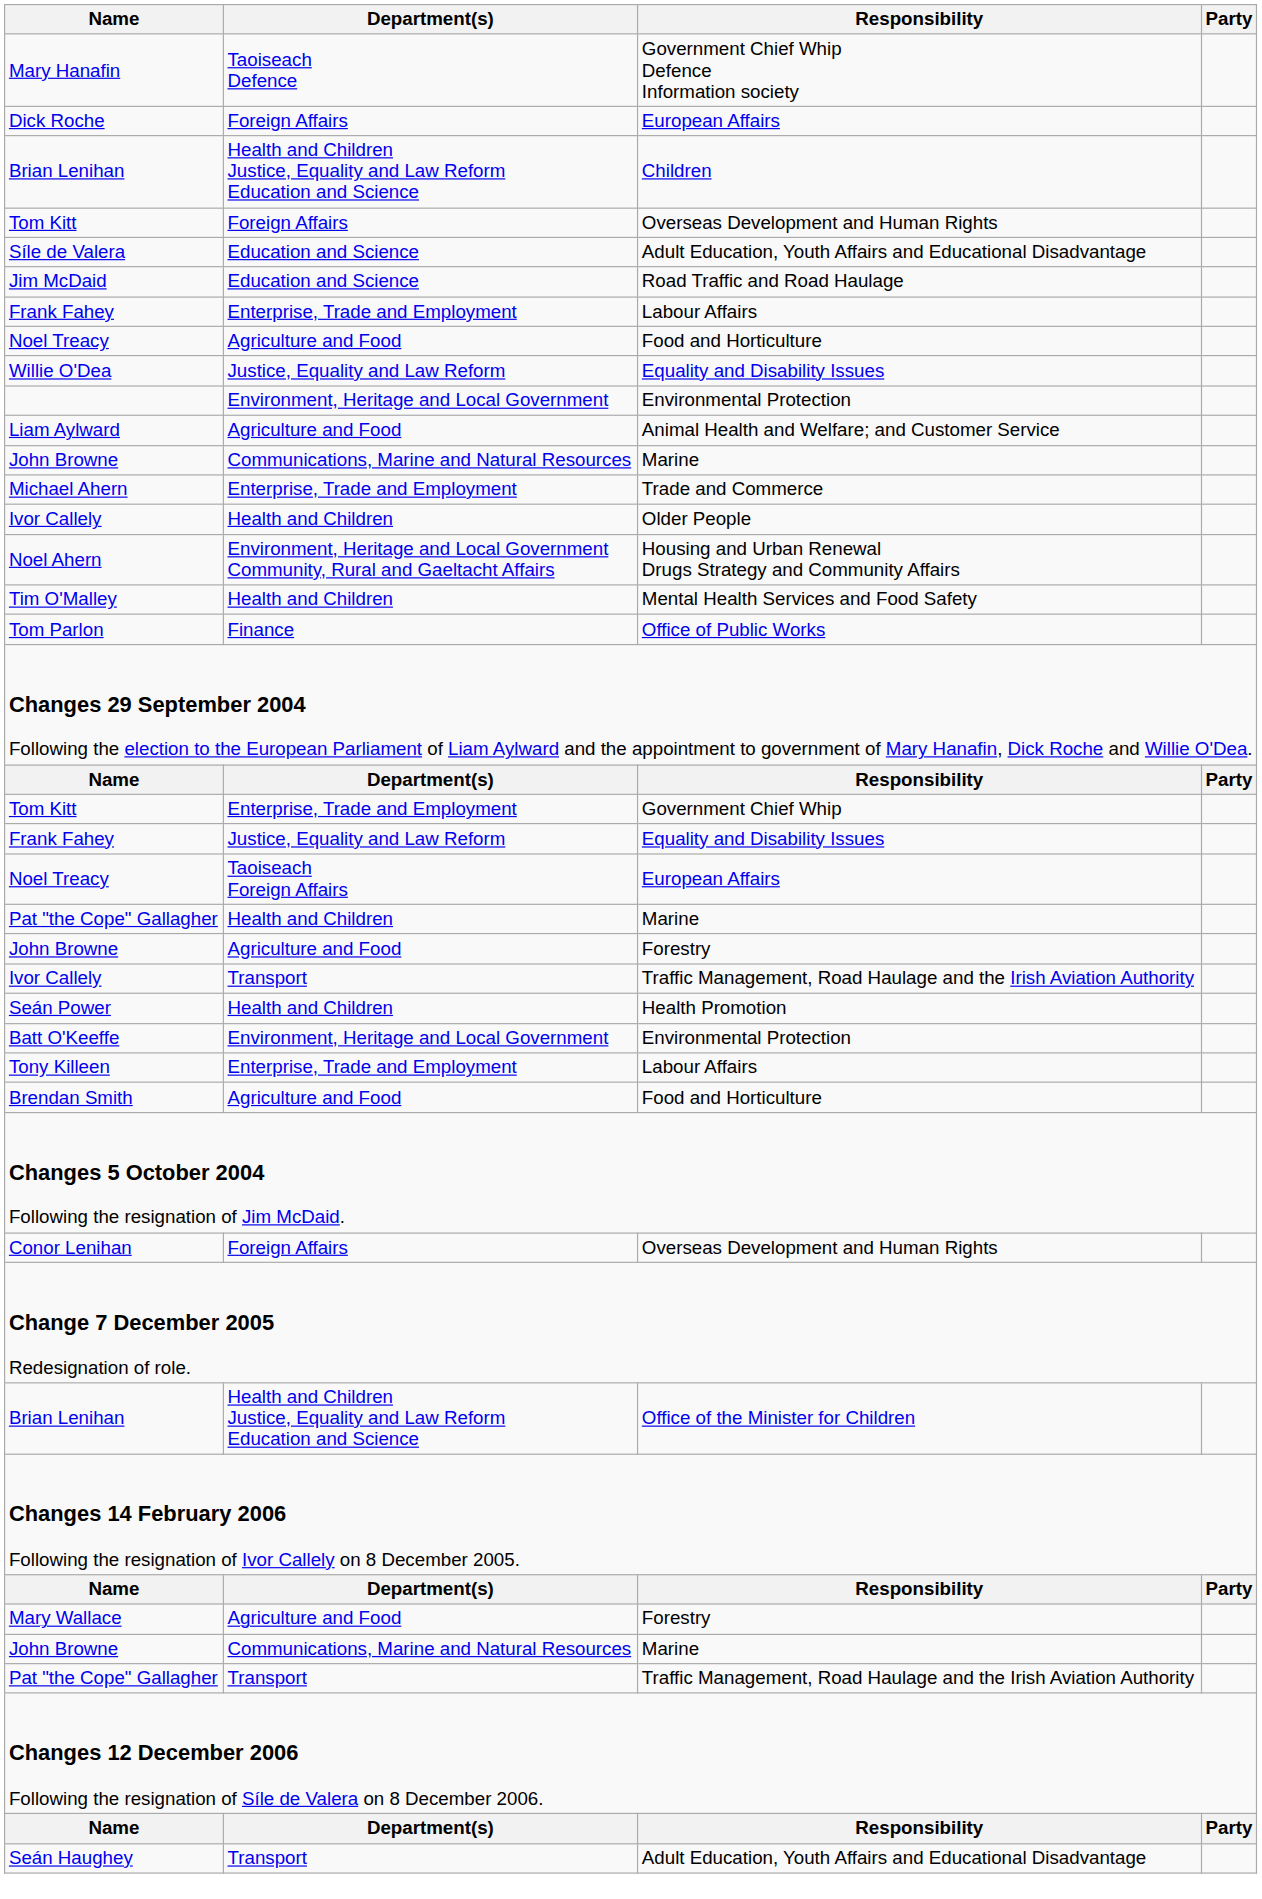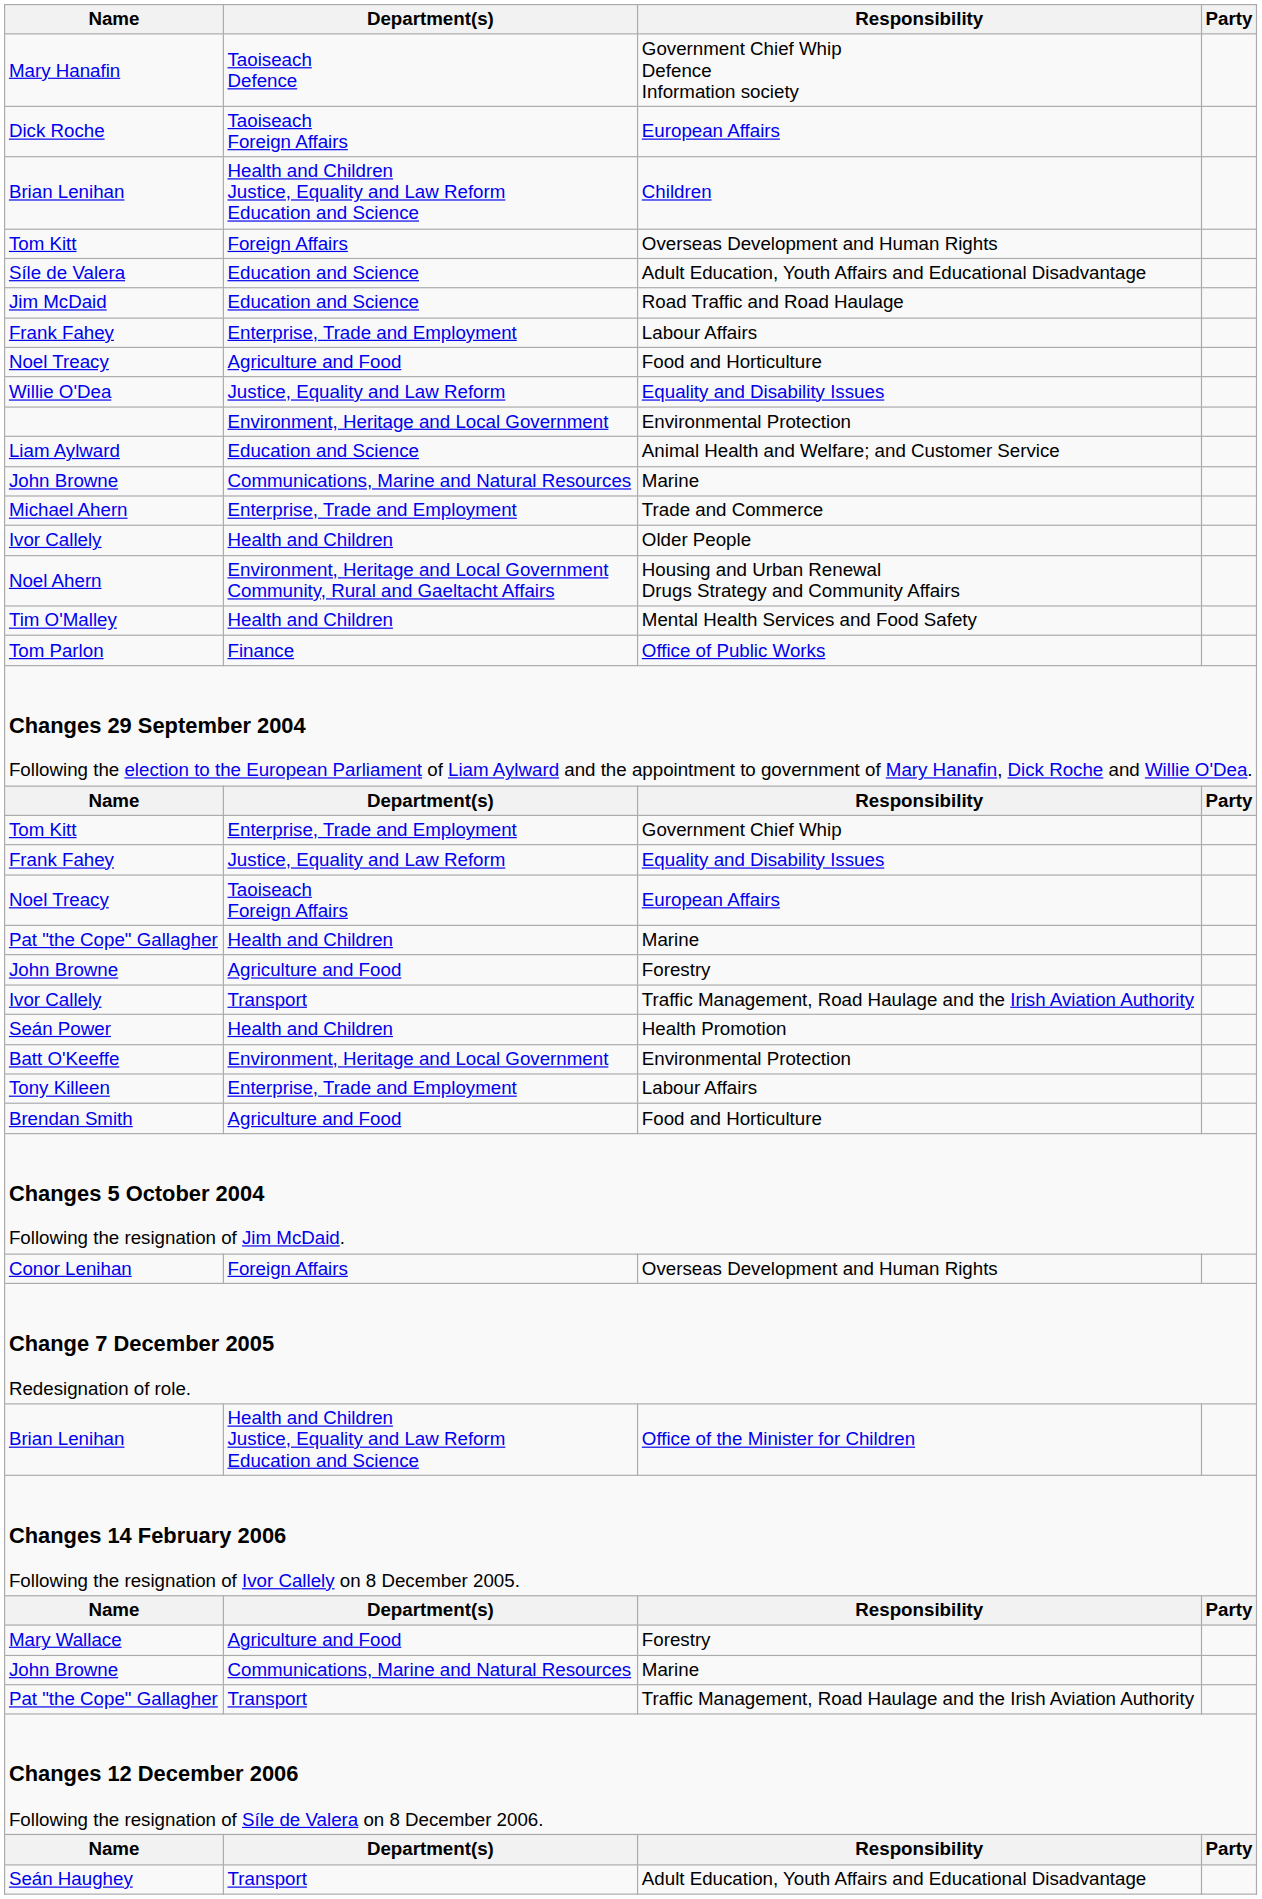(288, 120) Foreign Affairs -> (288, 131) Taoiseach Foreign Affairs
(314, 430) Agriculture and Food -> (323, 451) Education and Science
